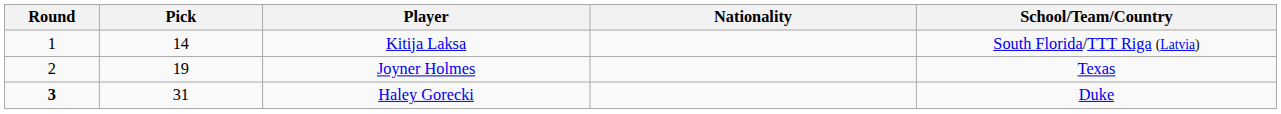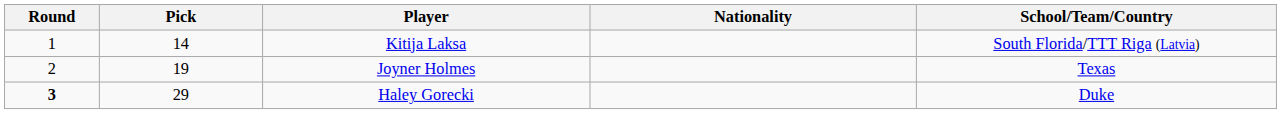(181, 95) 31 -> (181, 95) 29
